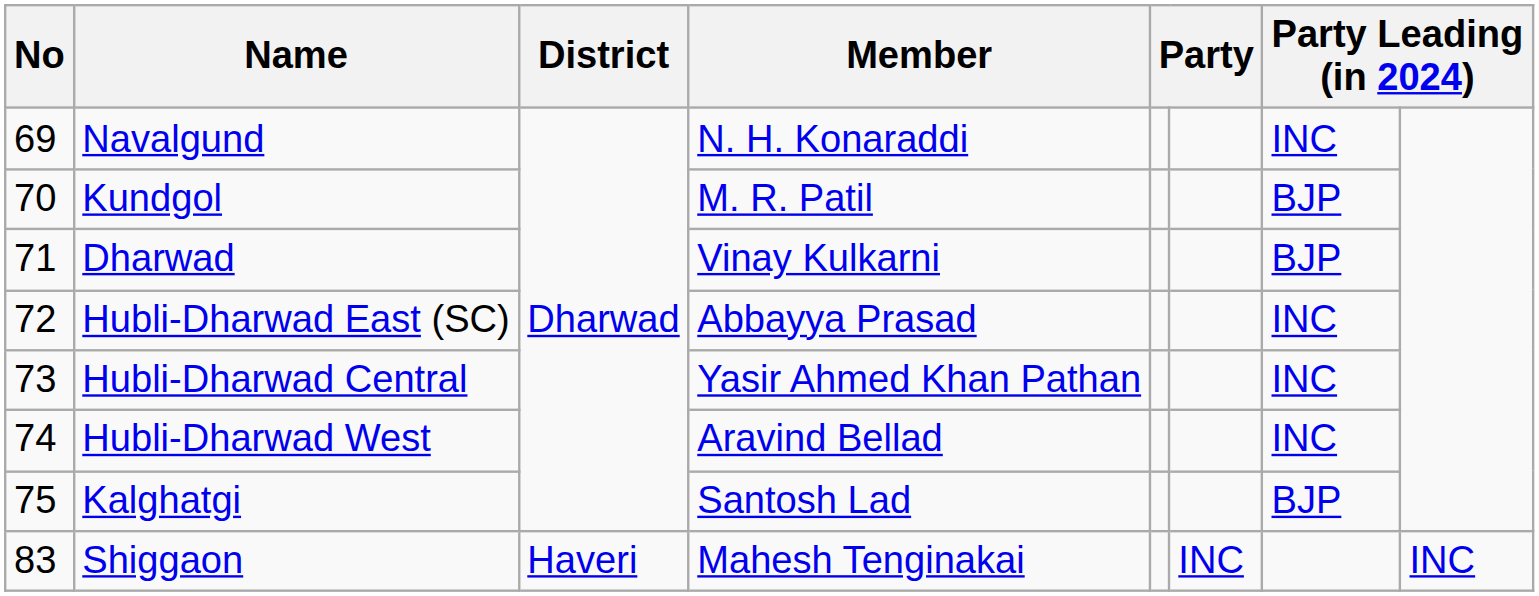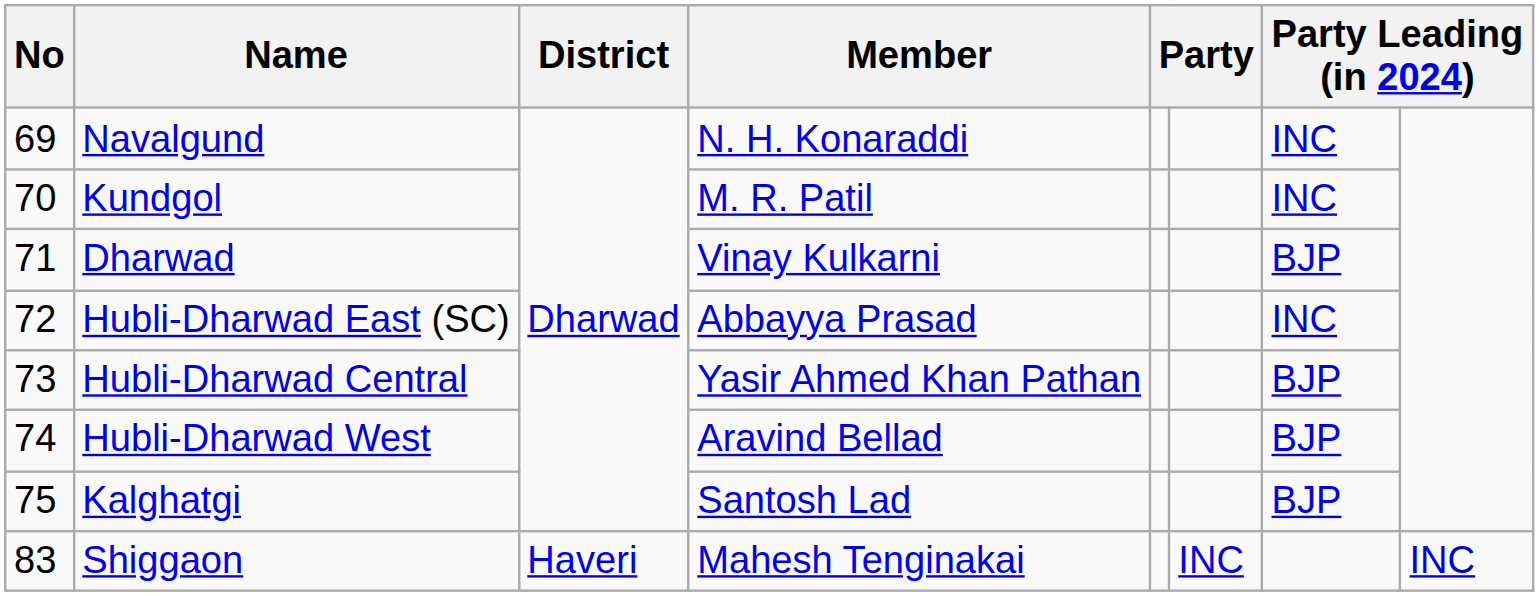(1306, 198) BJP -> (1304, 198) INC
(1304, 379) INC -> (1306, 379) BJP
(1304, 439) INC -> (1306, 439) BJP
